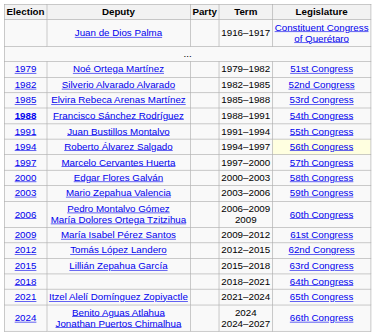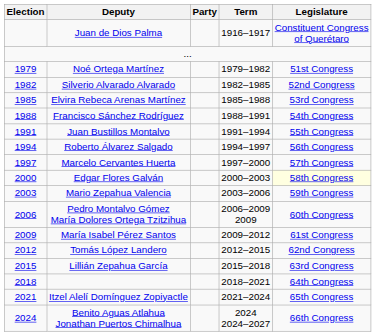(26, 116) bold -> (26, 116) normal
(322, 147) lightyellow background -> (322, 147) no background
(322, 178) no background -> (322, 178) lightyellow background
